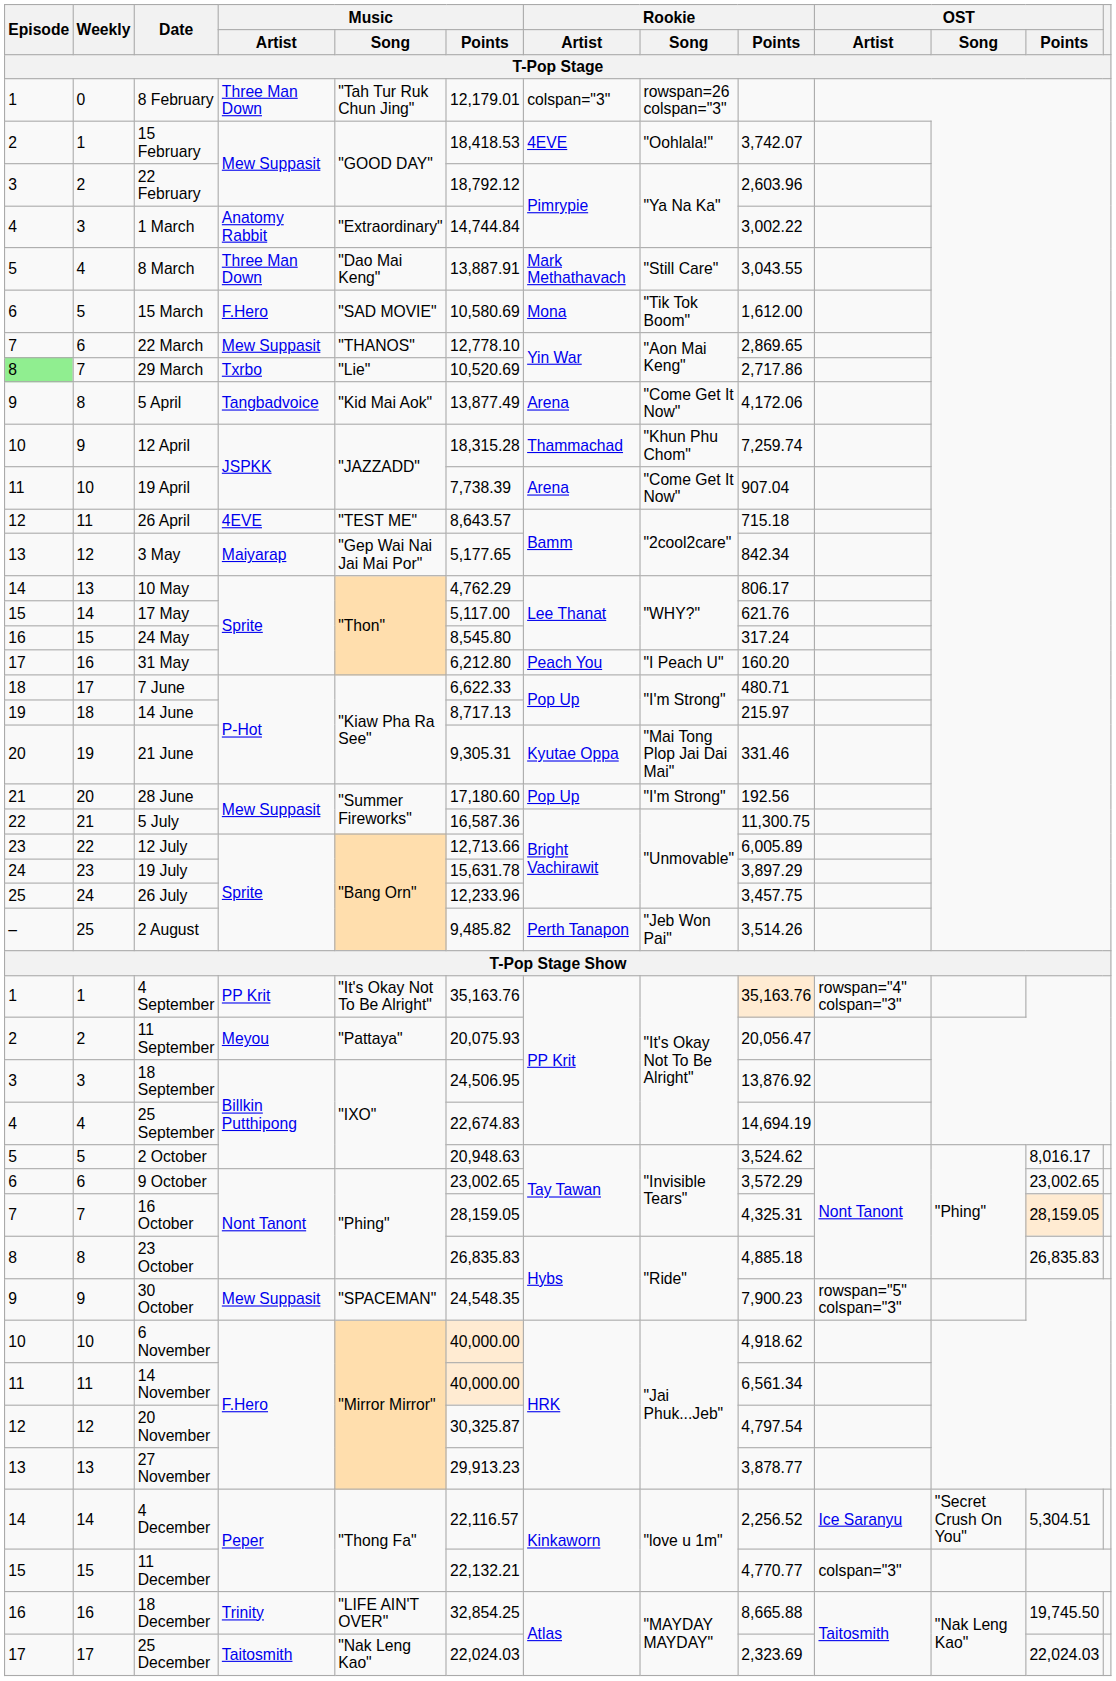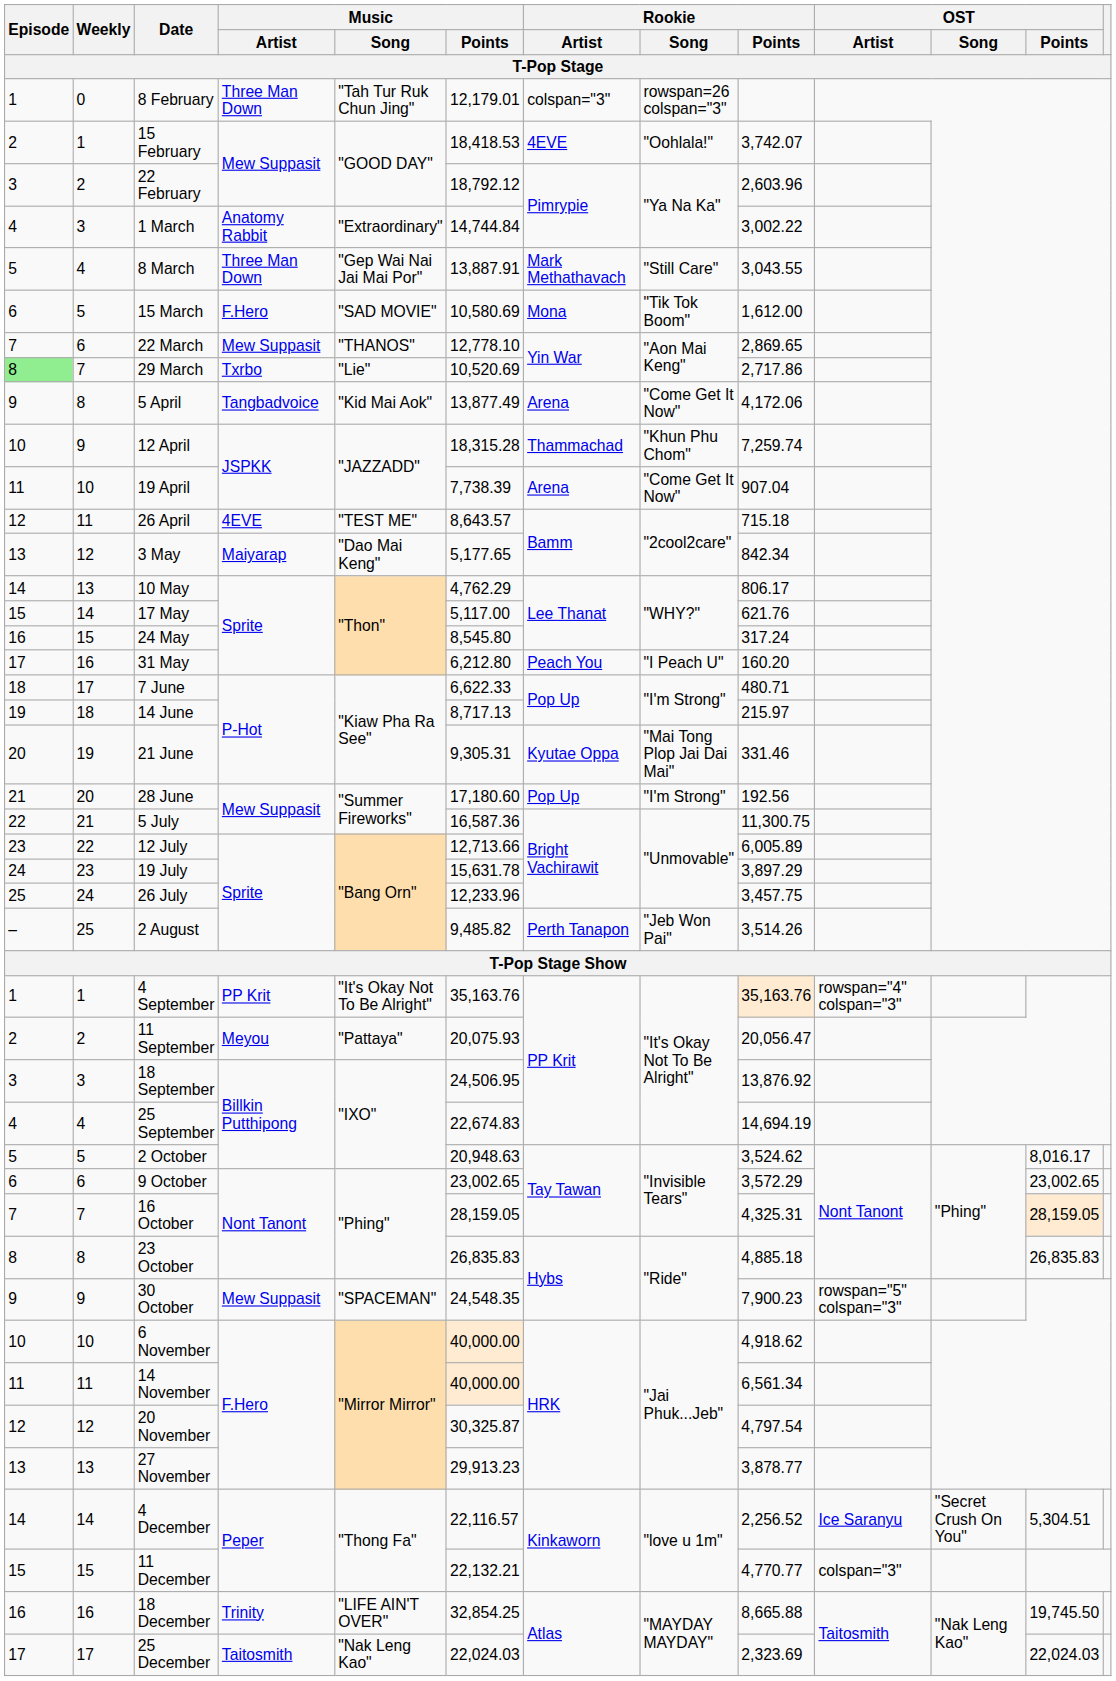(370, 269) "Dao Mai Keng" -> (385, 269) "Gep Wai Nai Jai Mai Por"
(385, 555) "Gep Wai Nai Jai Mai Por" -> (370, 555) "Dao Mai Keng"
